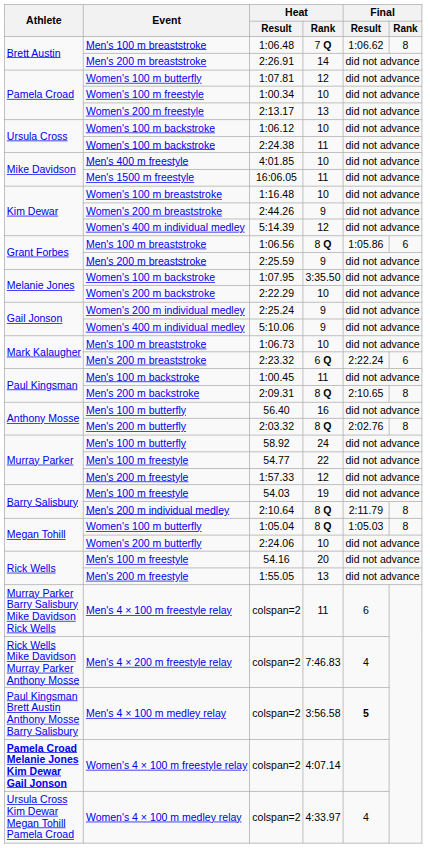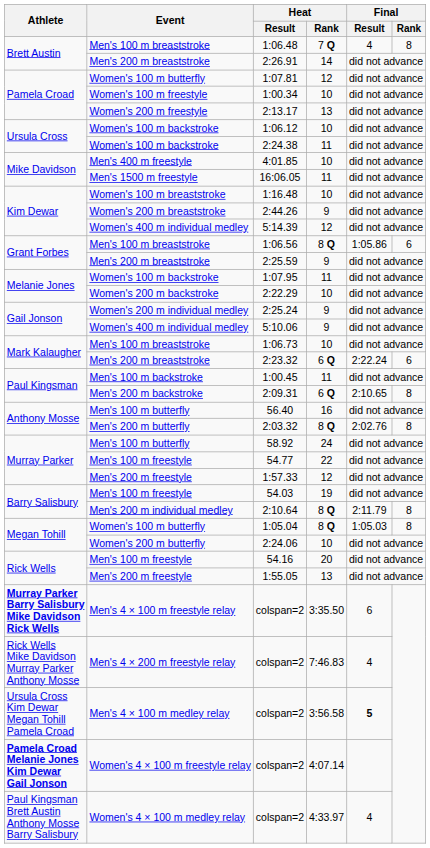(366, 45) 1:06.62 -> (369, 45) 4
(323, 278) 3:35.50 -> (327, 278) 11
(323, 394) 8 Q -> (327, 394) 6 Q
(42, 611) normal -> (46, 611) bold
(323, 611) 11 -> (327, 611) 3:35.50
(43, 714) Paul Kingsman Brett Austin Anthony Mosse Barry Salisbury -> (40, 714) Ursula Cross Kim Dewar Megan Tohill Pamela Croad
(40, 817) Ursula Cross Kim Dewar Megan Tohill Pamela Croad -> (43, 817) Paul Kingsman Brett Austin Anthony Mosse Barry Salisbury
